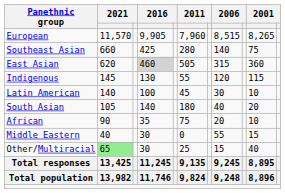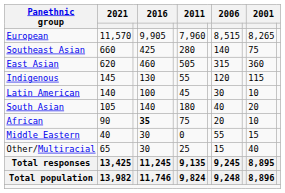(147, 64) lightgrey background -> (147, 64) no background
(145, 121) normal -> (145, 121) bold
(105, 149) lightgreen background -> (105, 149) no background
